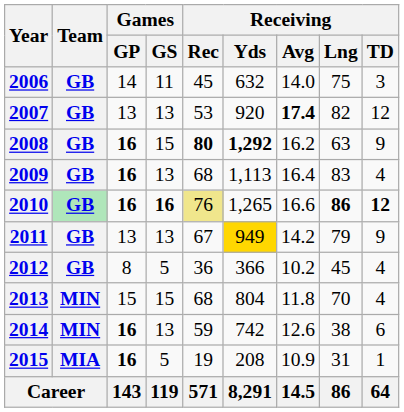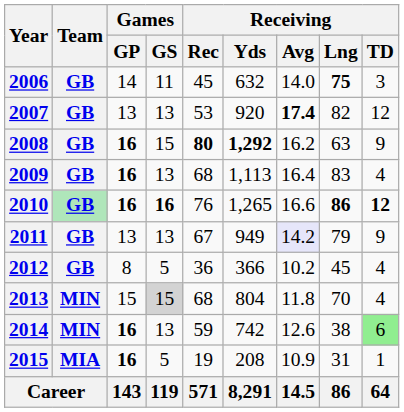(341, 81) normal -> (341, 81) bold
(203, 205) khaki background -> (203, 205) no background
(250, 236) gold background -> (250, 236) no background
(298, 236) no background -> (298, 236) lavender background
(164, 298) no background -> (164, 298) lightgrey background
(380, 329) no background -> (380, 329) lightgreen background
